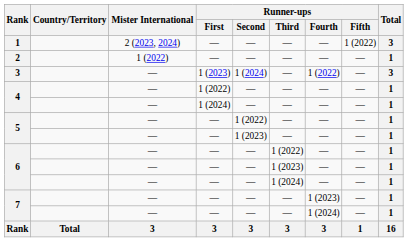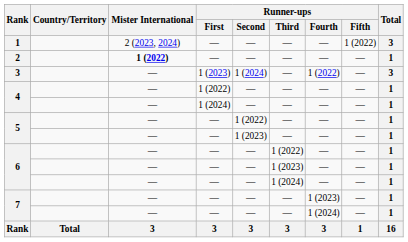(152, 58) normal -> (152, 58) bold
